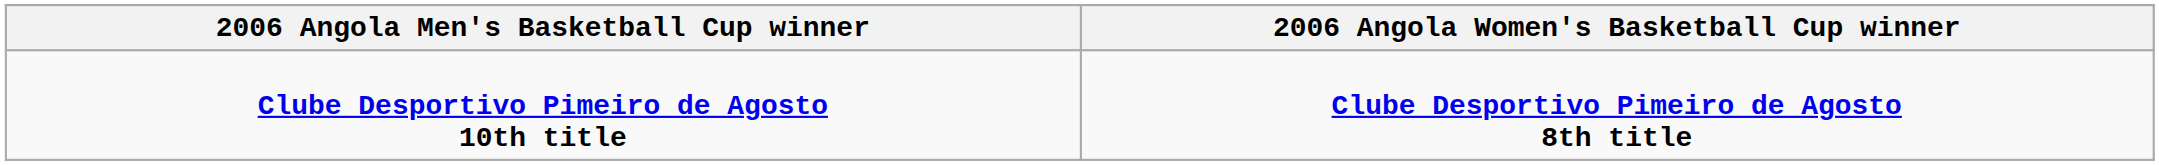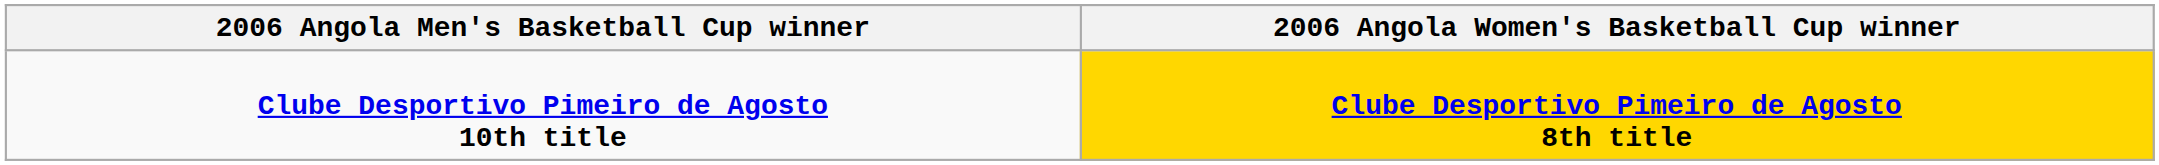(1617, 122) no background -> (1617, 122) gold background
